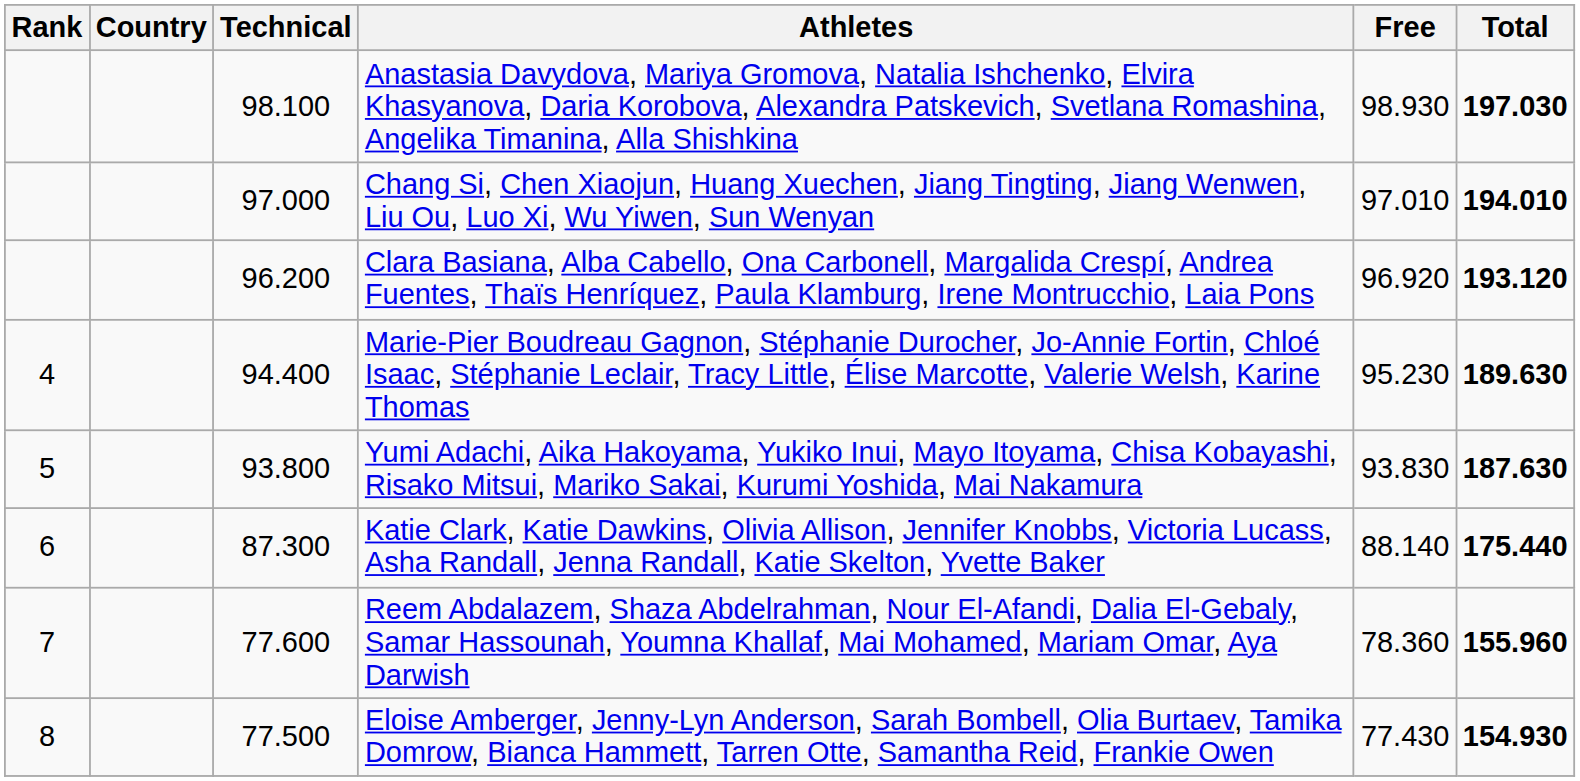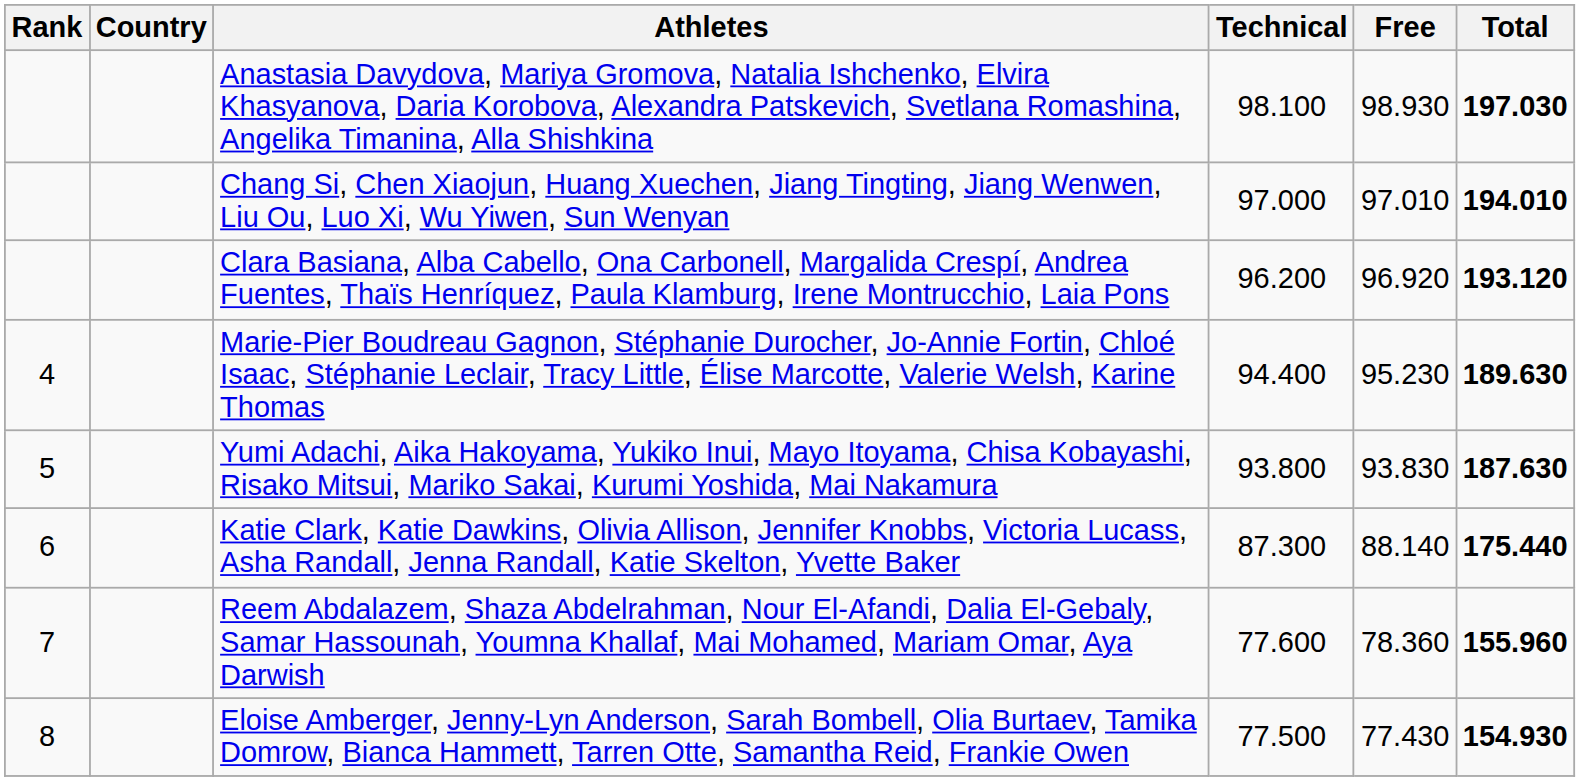columns swapped: (856, 27) <-> (286, 27)
